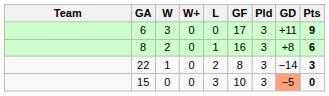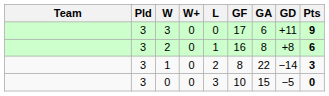columns swapped: (264, 13) <-> (143, 13)
(288, 83) lightsalmon background -> (288, 83) no background
